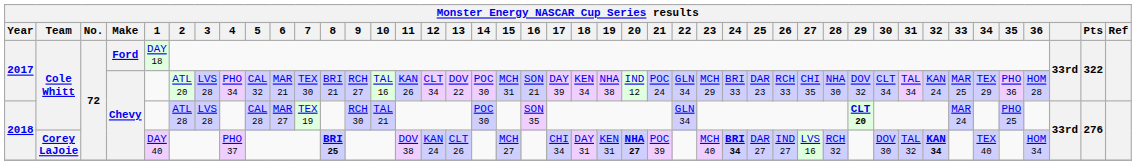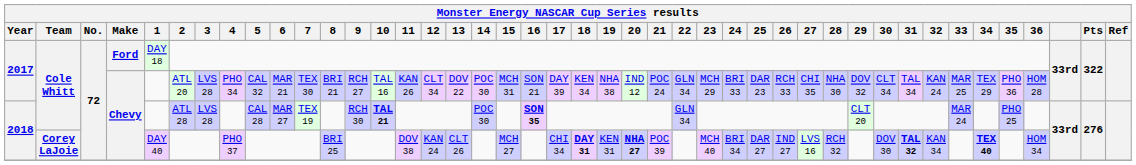(383, 115) normal -> (383, 115) bold
(534, 115) normal -> (534, 115) bold
(861, 115) bold -> (861, 115) normal
(333, 145) bold -> (333, 145) normal
(584, 145) normal -> (584, 145) bold
(735, 145) bold -> (735, 145) normal
(911, 145) normal -> (911, 145) bold
(936, 145) bold -> (936, 145) normal
(986, 145) normal -> (986, 145) bold
